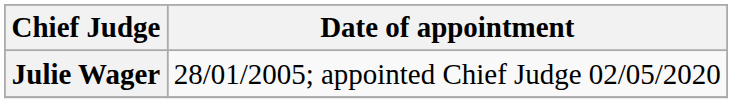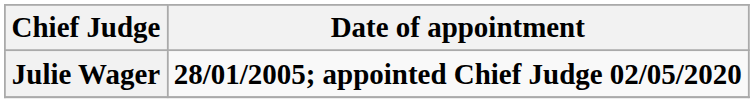(447, 73) normal -> (458, 73) bold
